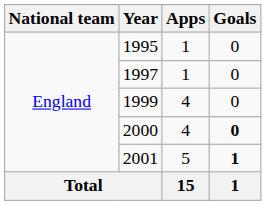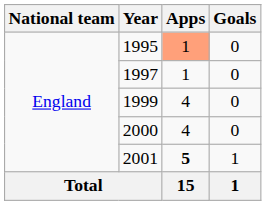(186, 46) no background -> (186, 46) lightsalmon background
(235, 130) bold -> (235, 130) normal
(186, 158) normal -> (186, 158) bold
(235, 158) bold -> (235, 158) normal
